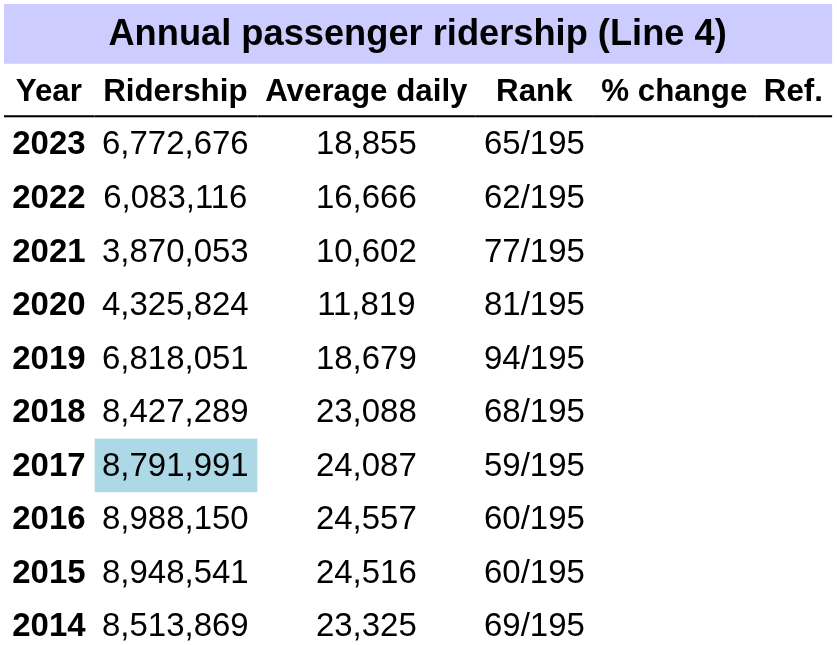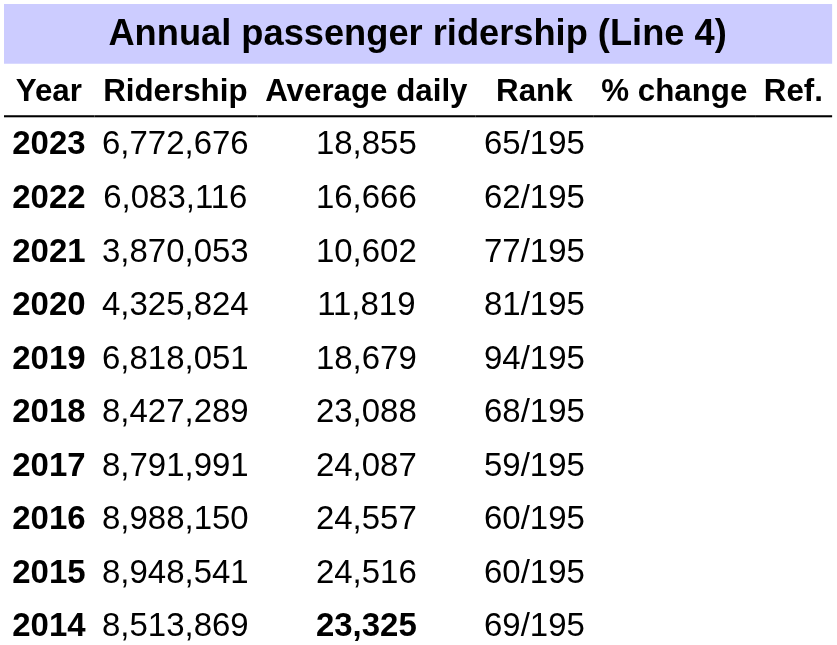(175, 464) lightblue background -> (175, 464) no background
(366, 625) normal -> (366, 625) bold
